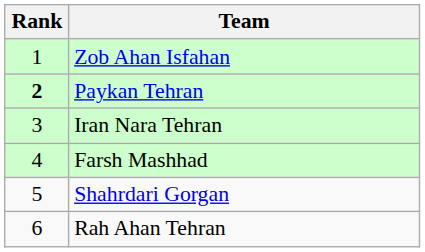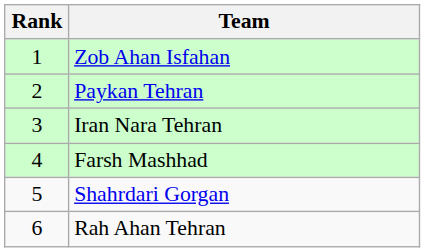(37, 90) bold -> (37, 90) normal
